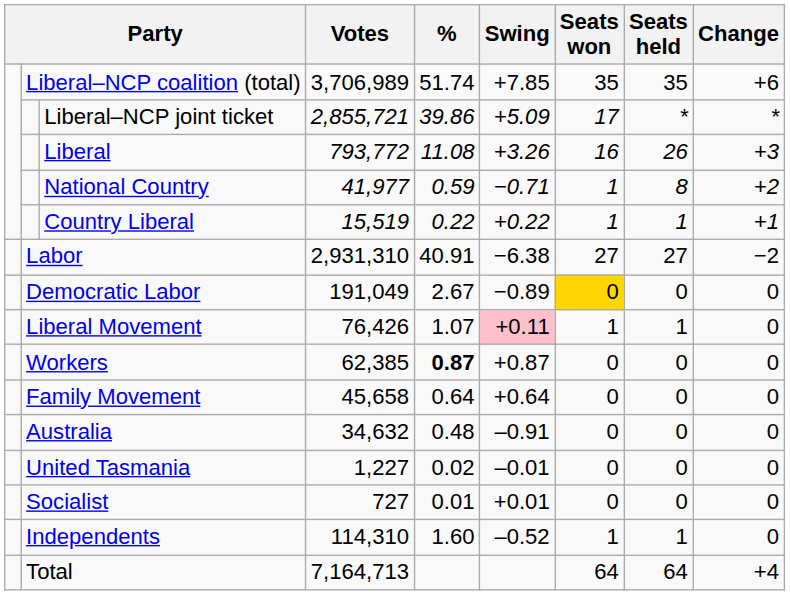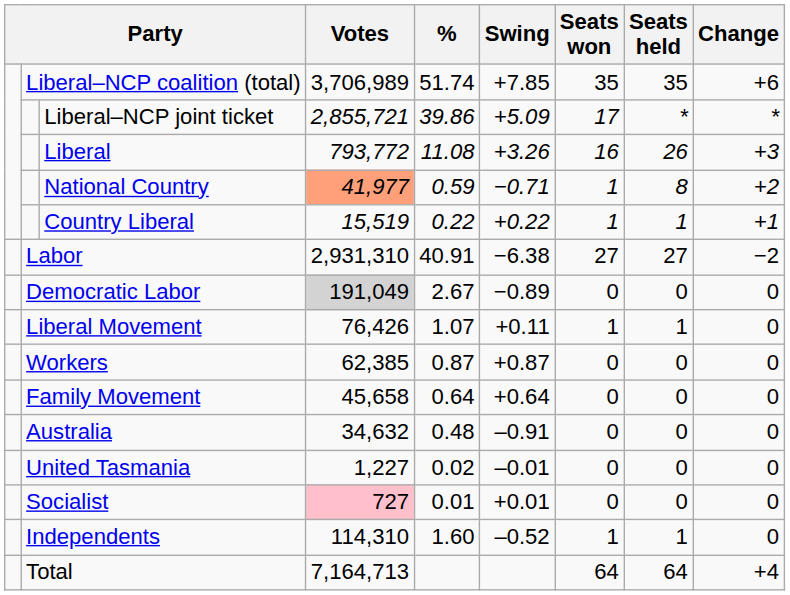(375, 186) no background -> (375, 186) lightsalmon background
(369, 291) no background -> (369, 291) lightgrey background
(613, 291) gold background -> (613, 291) no background
(523, 326) pink background -> (523, 326) no background
(453, 362) bold -> (453, 362) normal
(391, 502) no background -> (391, 502) pink background
